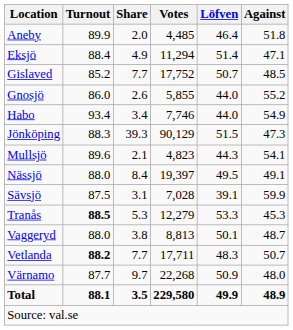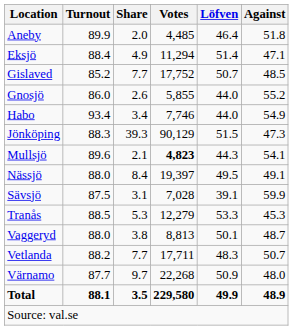(180, 154) normal -> (180, 154) bold
(99, 214) bold -> (99, 214) normal
(99, 255) bold -> (99, 255) normal
